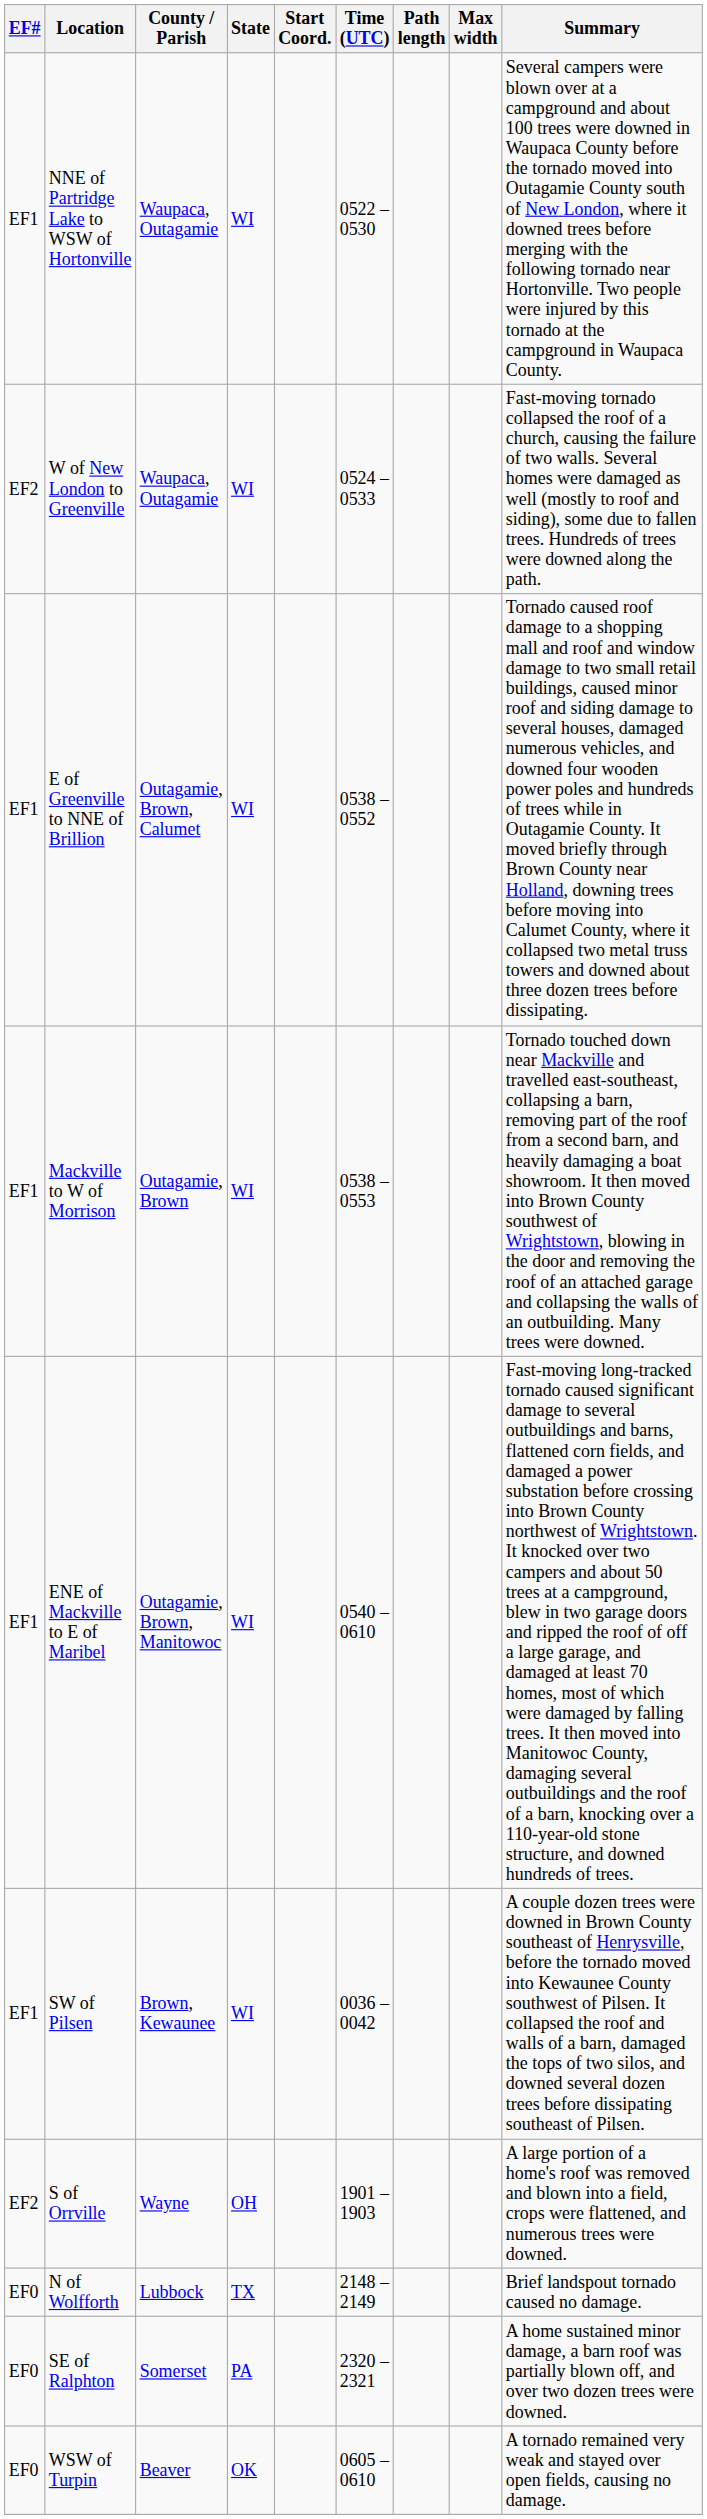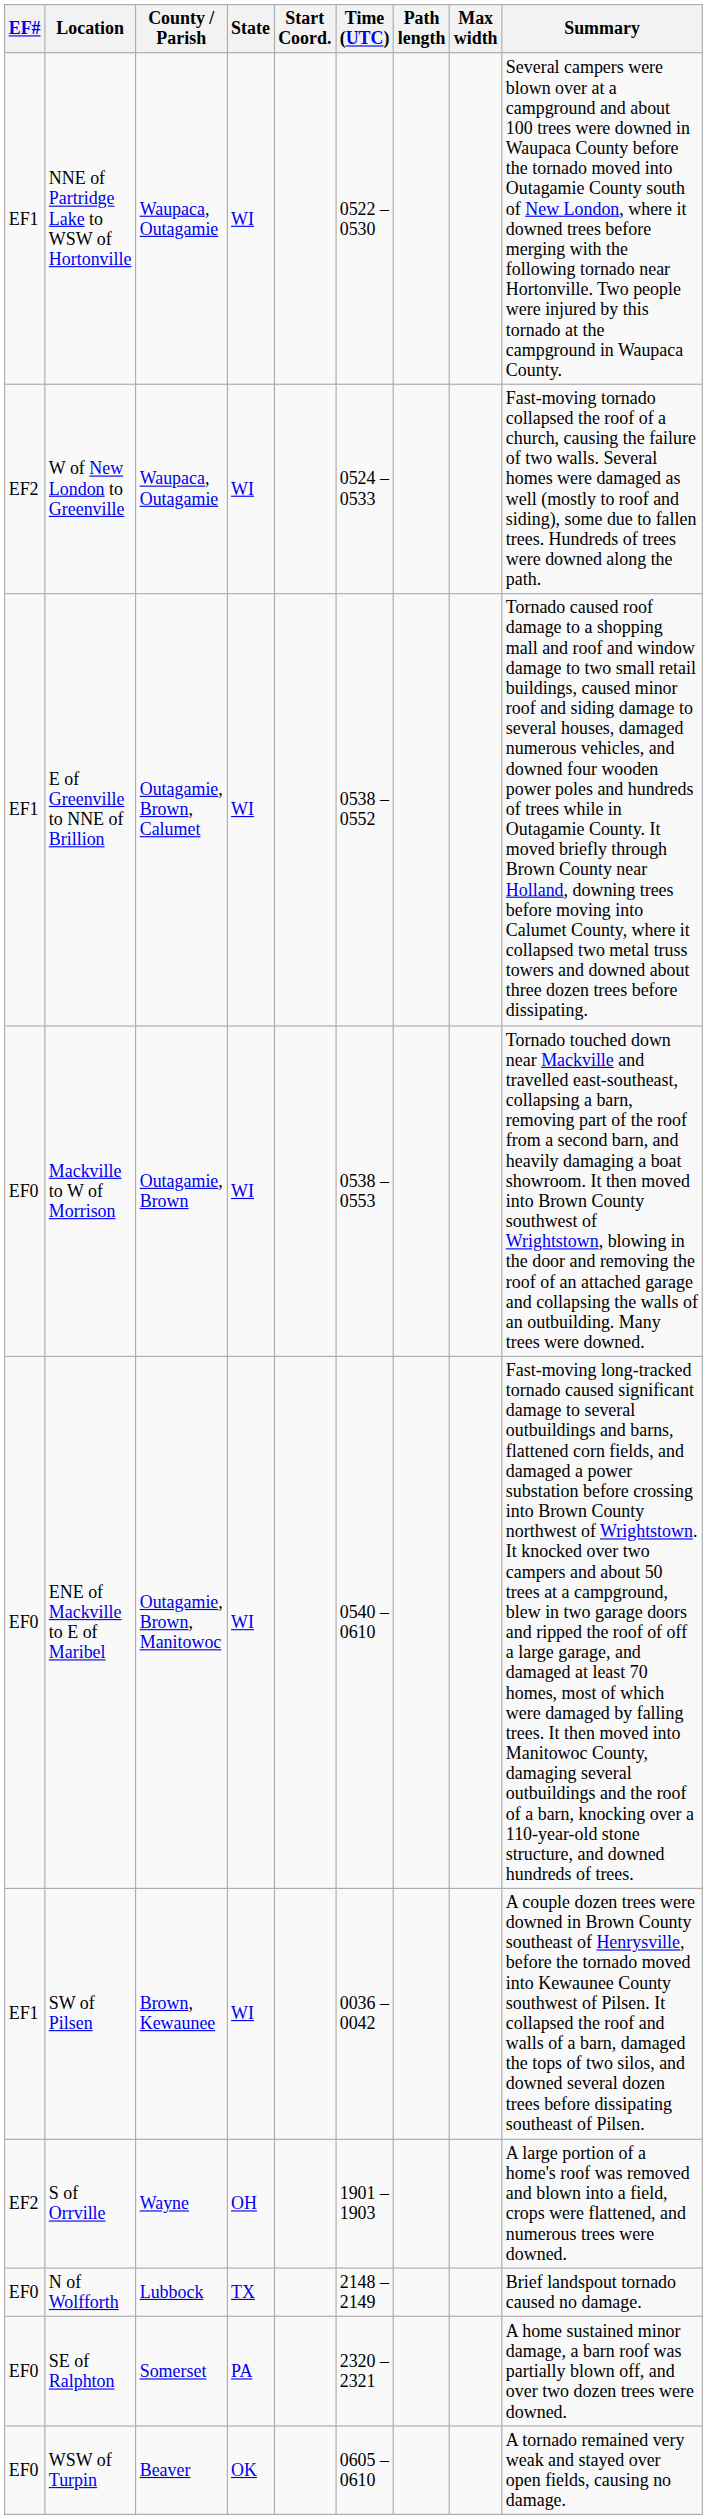(24, 1190) EF1 -> (24, 1190) EF0
(24, 1622) EF1 -> (24, 1622) EF0
